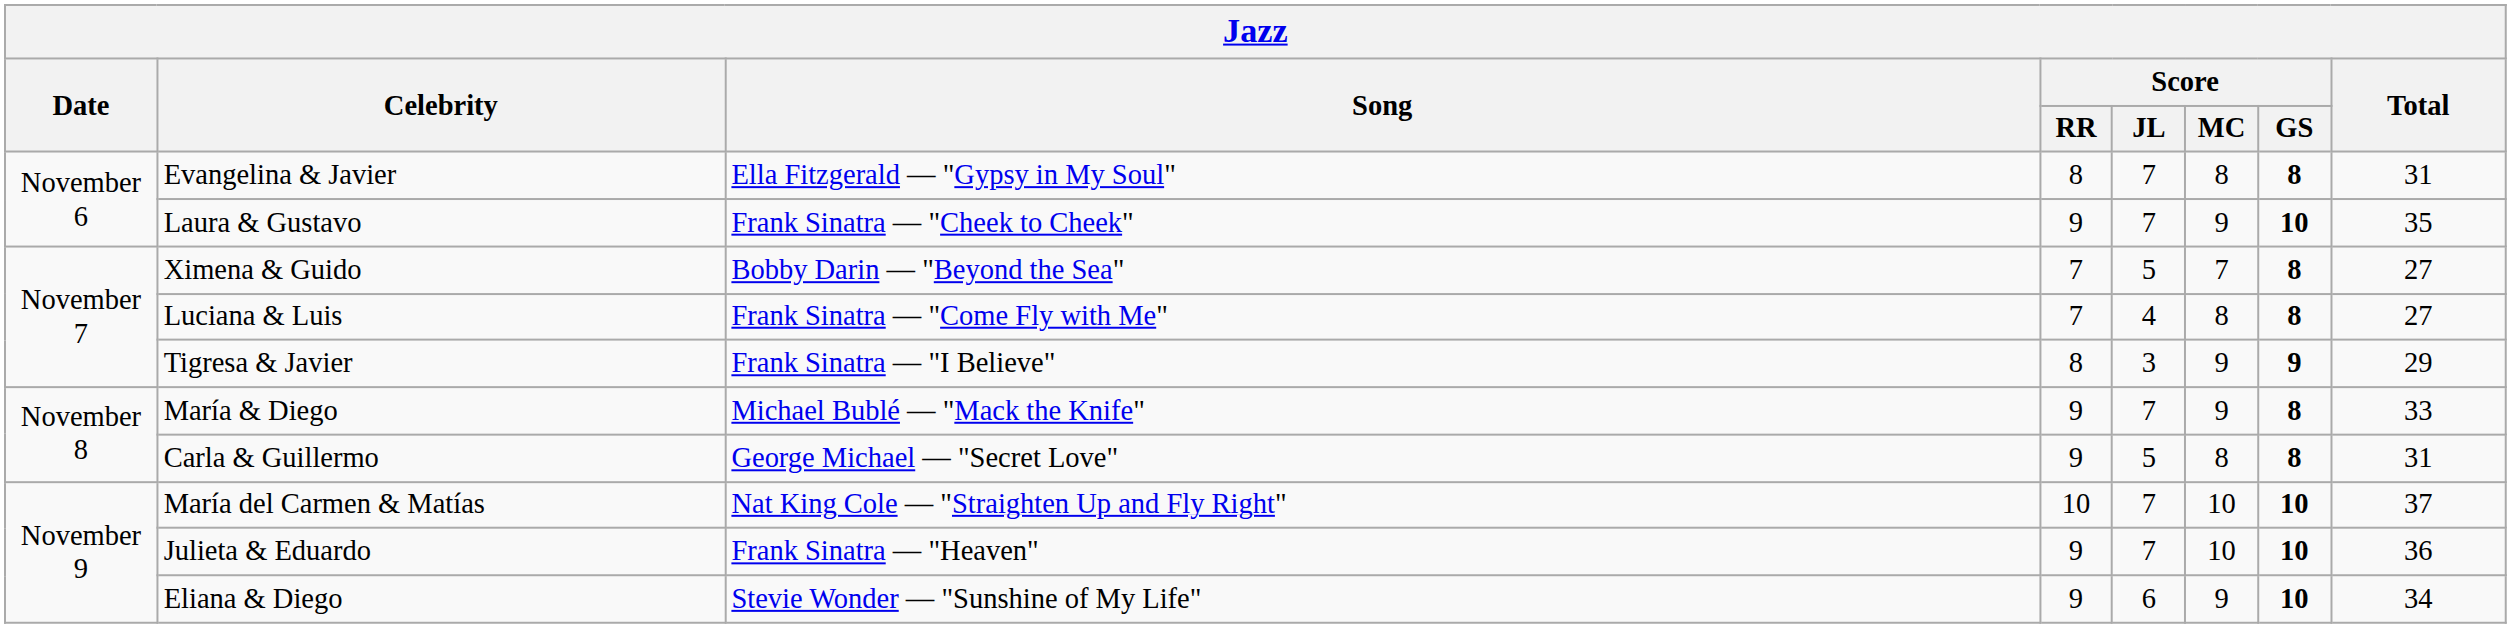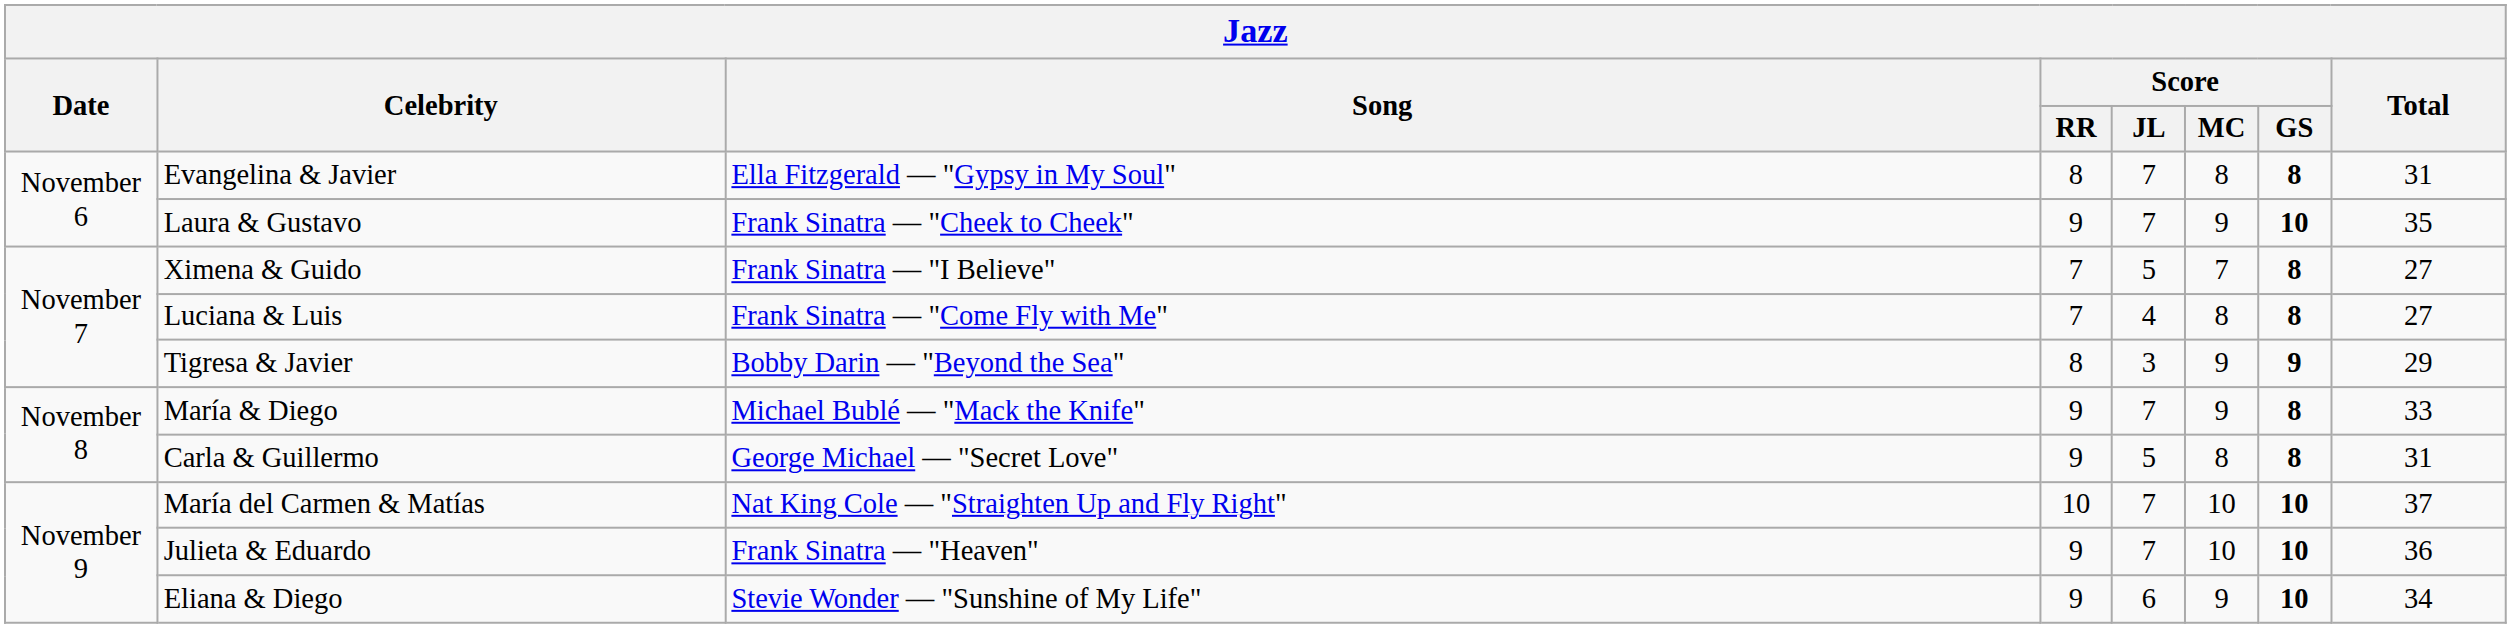(928, 269) Bobby Darin — "Beyond the Sea" -> (893, 269) Frank Sinatra — "I Believe"
(893, 363) Frank Sinatra — "I Believe" -> (928, 363) Bobby Darin — "Beyond the Sea"
